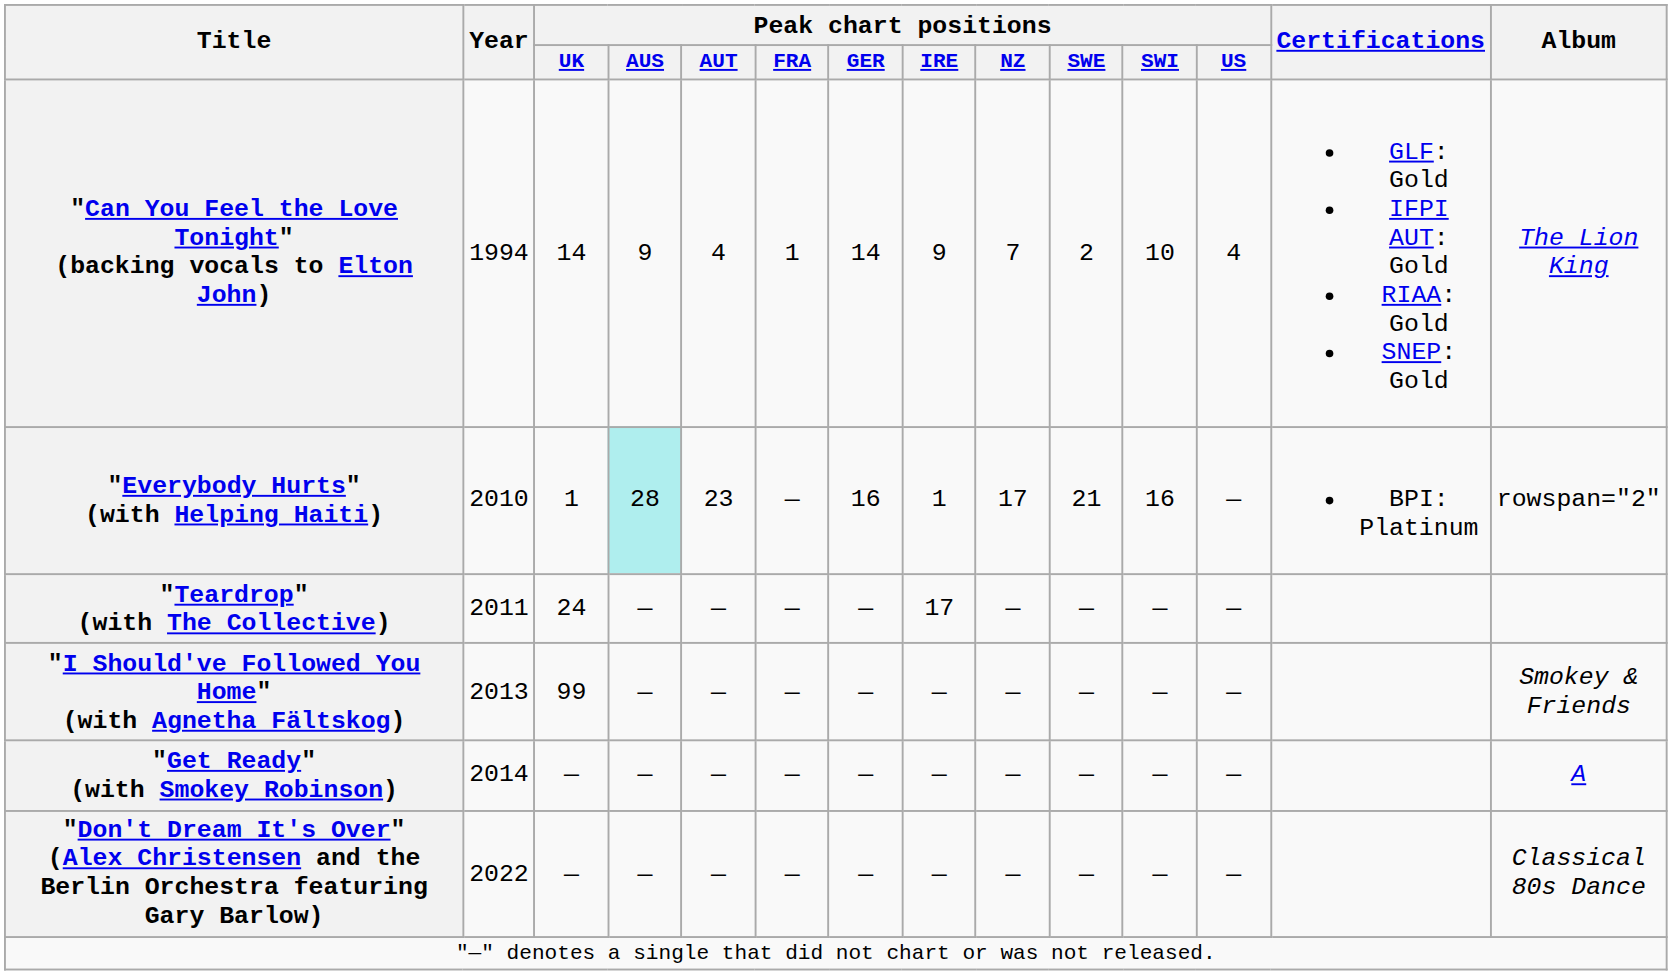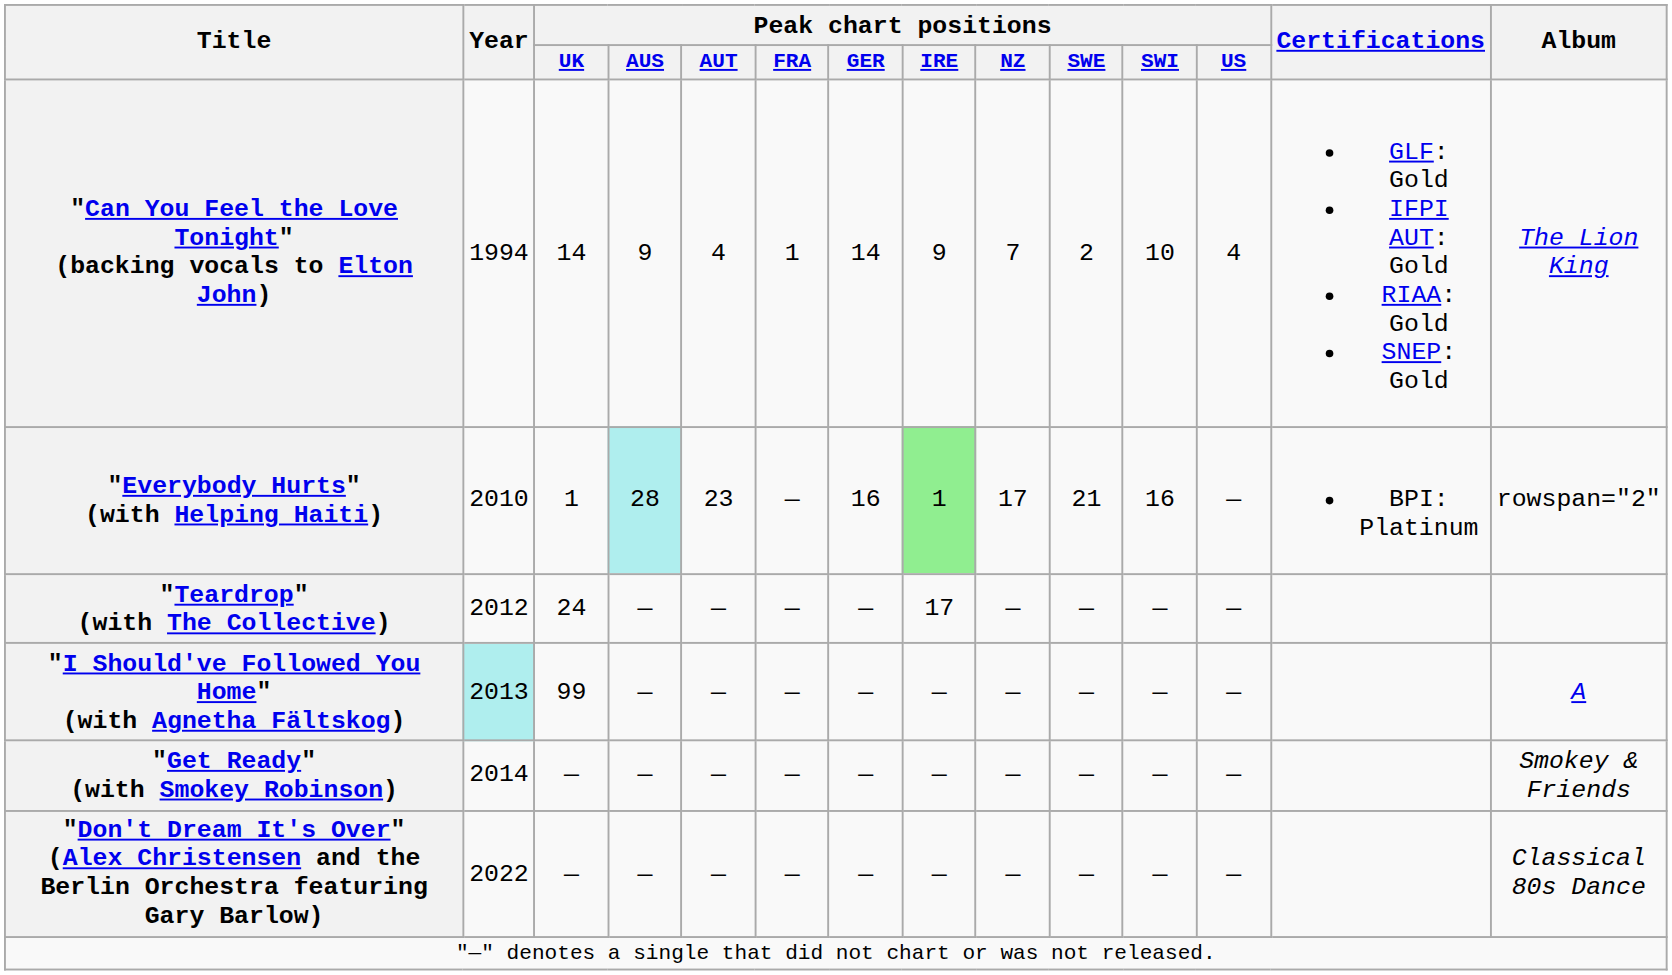(939, 500) no background -> (939, 500) lightgreen background
(499, 609) 2011 -> (499, 609) 2012
(499, 692) no background -> (499, 692) paleturquoise background
(1579, 692) Smokey & Friends -> (1579, 692) A
(1579, 776) A -> (1579, 776) Smokey & Friends
